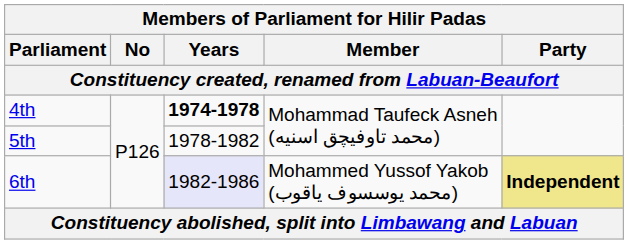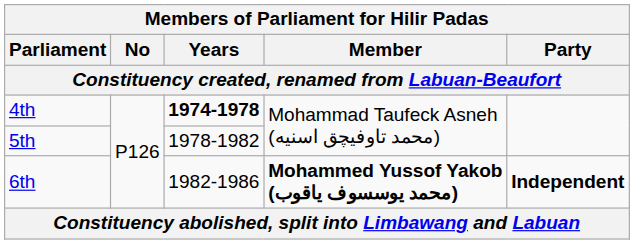(214, 181) lavender background -> (214, 181) no background
(378, 181) normal -> (385, 181) bold
(563, 181) khaki background -> (568, 181) no background
